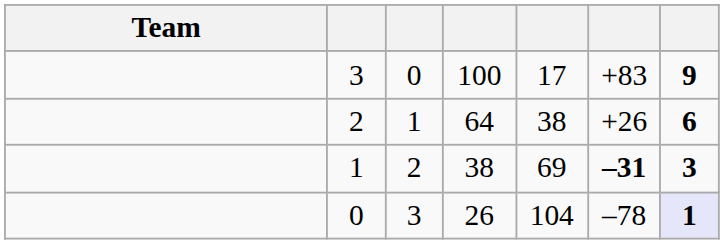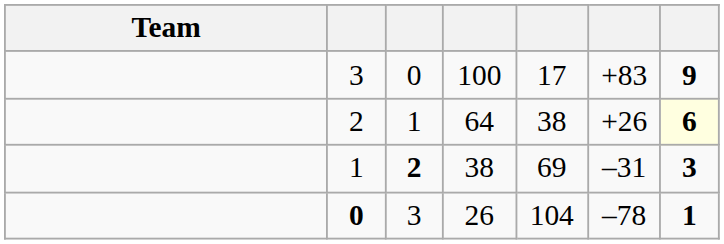(689, 121) no background -> (689, 121) lightyellow background
(414, 167) normal -> (414, 167) bold
(624, 167) bold -> (624, 167) normal
(356, 214) normal -> (356, 214) bold
(689, 214) lavender background -> (689, 214) no background
